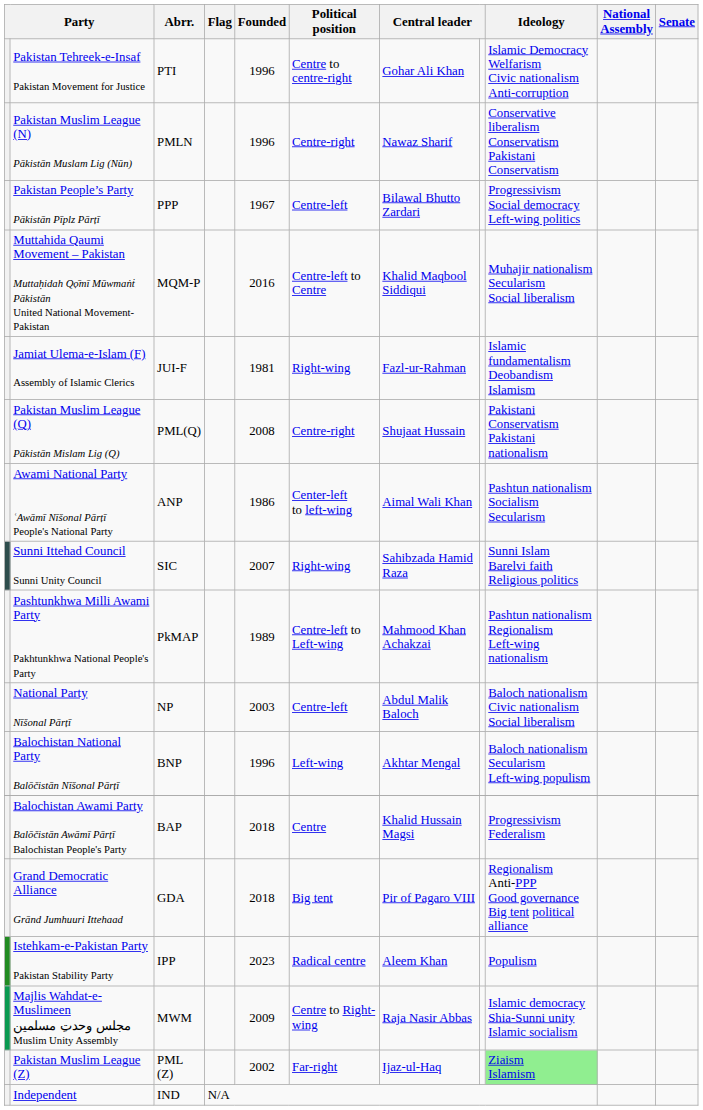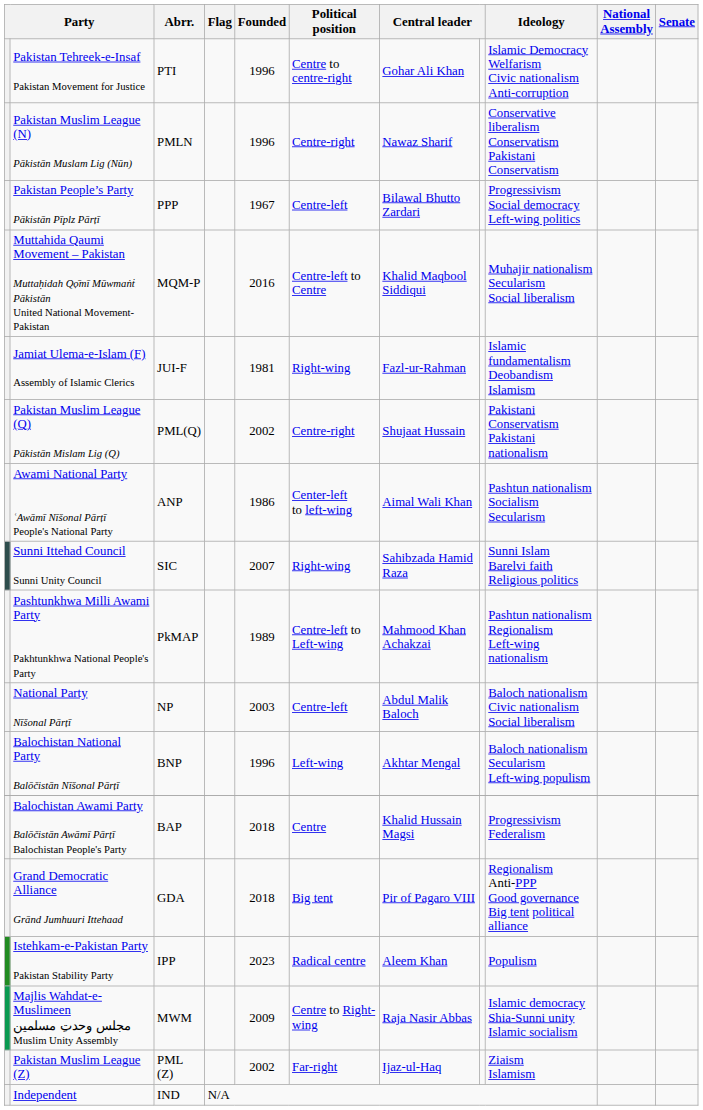(262, 431) 2008 -> (262, 431) 2002
(541, 1067) lightgreen background -> (541, 1067) no background
